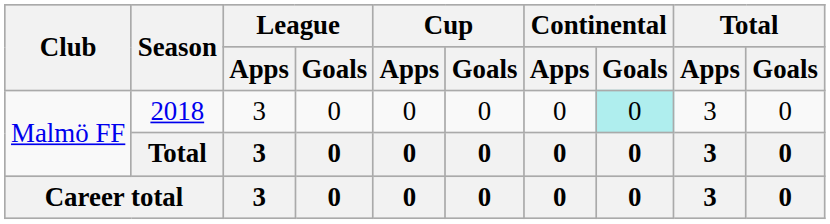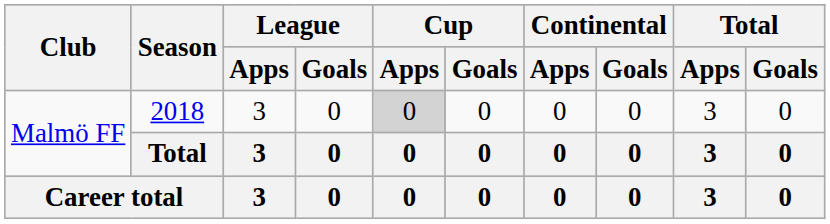(409, 111) no background -> (409, 111) lightgrey background
(635, 111) paleturquoise background -> (635, 111) no background
